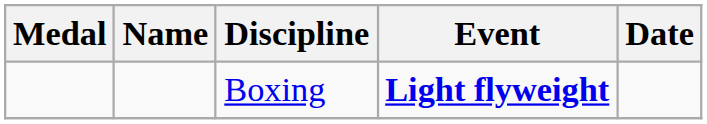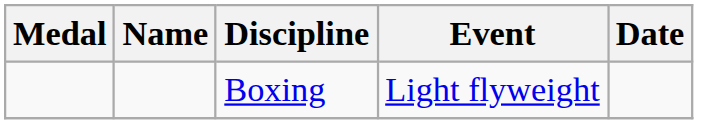(497, 89) bold -> (492, 89) normal
